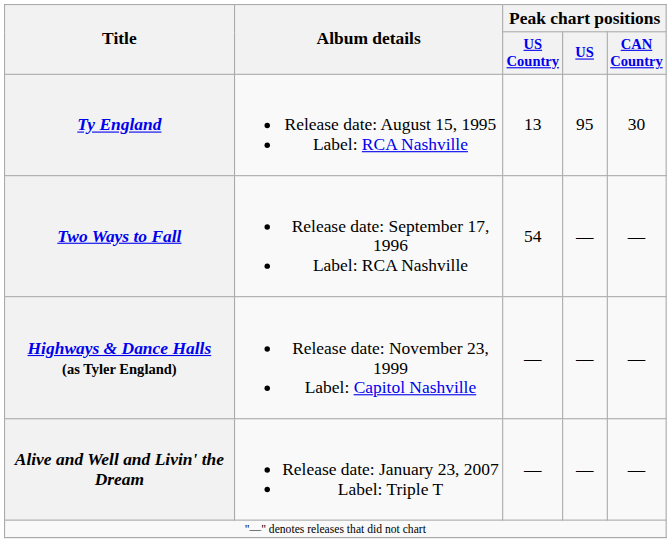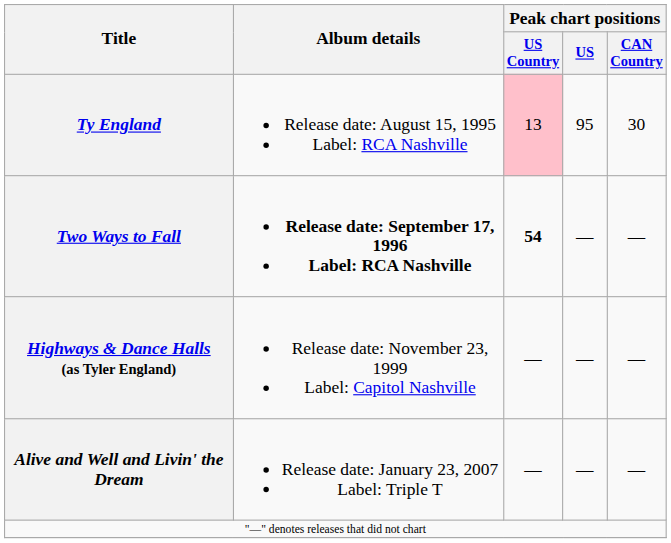(533, 124) no background -> (533, 124) pink background
(369, 246) normal -> (368, 246) bold
(533, 236) normal -> (533, 236) bold
